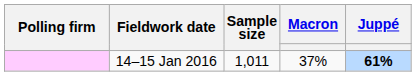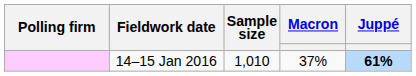(252, 61) 1,011 -> (252, 61) 1,010
